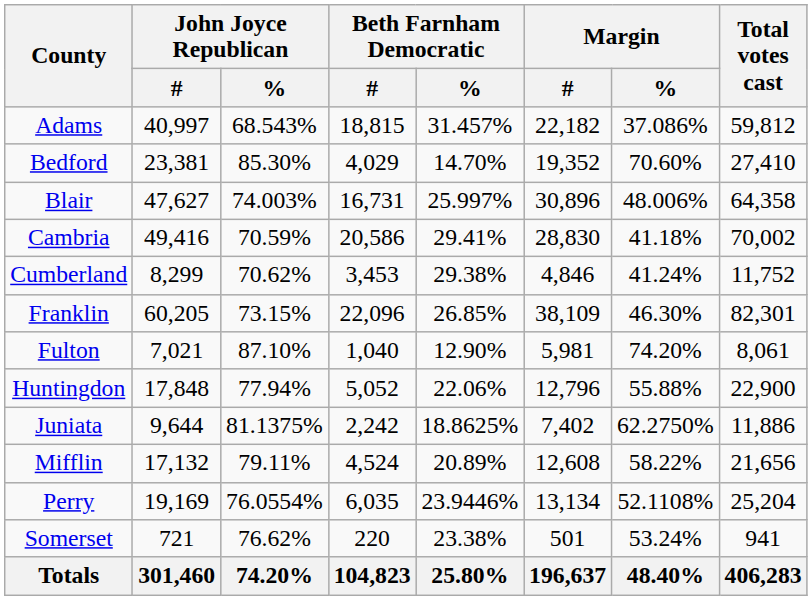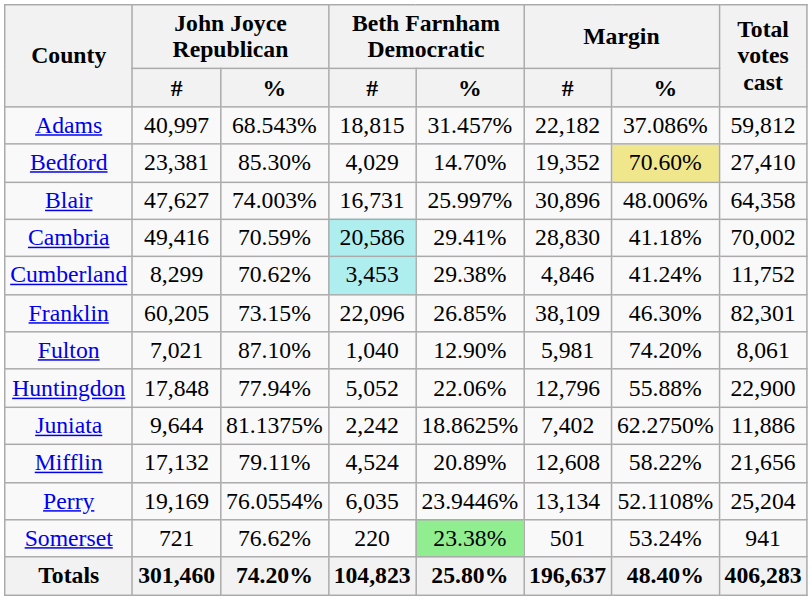(665, 162) no background -> (665, 162) khaki background
(372, 237) no background -> (372, 237) paleturquoise background
(372, 275) no background -> (372, 275) paleturquoise background
(470, 538) no background -> (470, 538) lightgreen background
